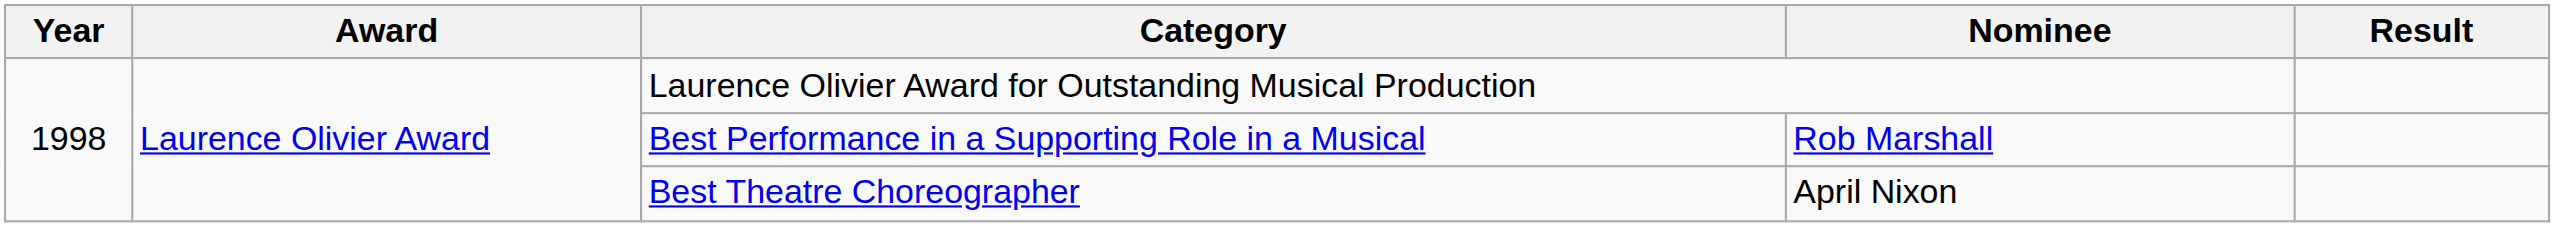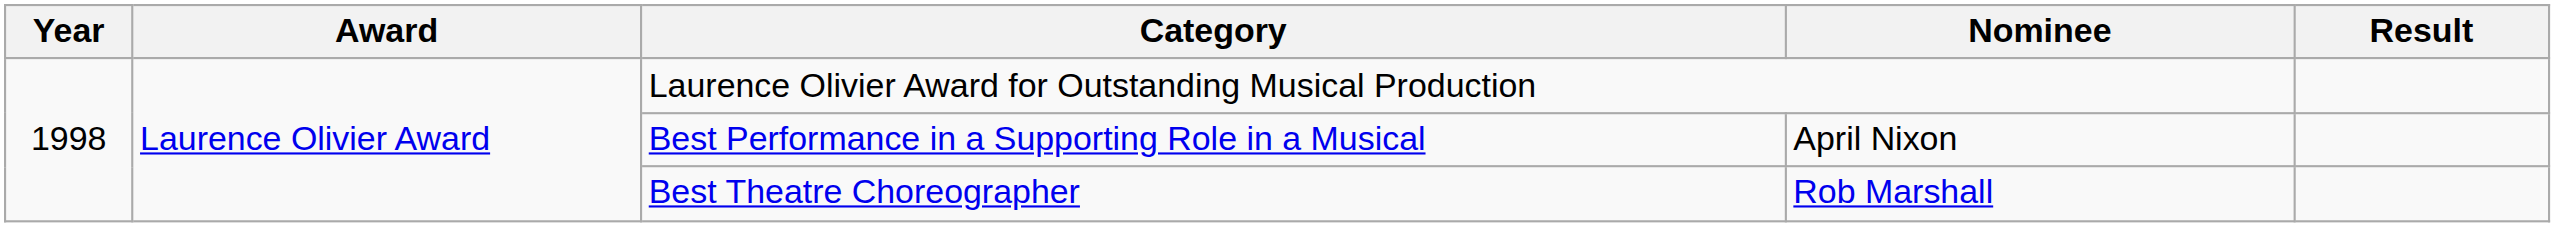(1893, 138) Rob Marshall -> (1875, 138) April Nixon
(1875, 192) April Nixon -> (1893, 192) Rob Marshall
